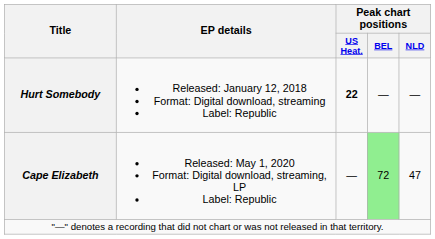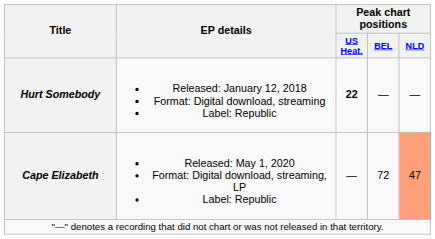(383, 175) lightgreen background -> (383, 175) no background
(415, 175) no background -> (415, 175) lightsalmon background
